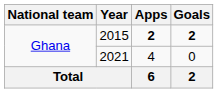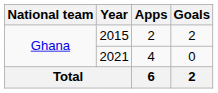(151, 35) bold -> (151, 35) normal
(192, 35) bold -> (192, 35) normal
